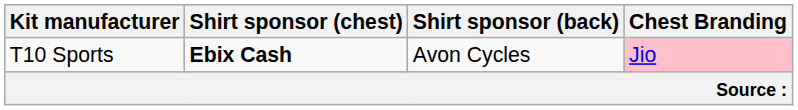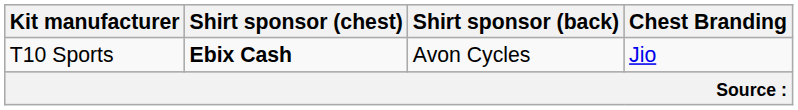(643, 55) pink background -> (643, 55) no background
